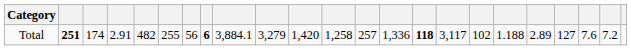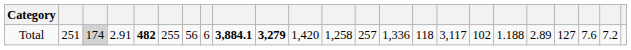(71, 35) bold -> (71, 35) normal
(95, 35) no background -> (95, 35) lightgrey background
(146, 35) normal -> (146, 35) bold
(207, 35) bold -> (207, 35) normal
(234, 35) normal -> (234, 35) bold
(272, 35) normal -> (272, 35) bold
(425, 35) bold -> (425, 35) normal
